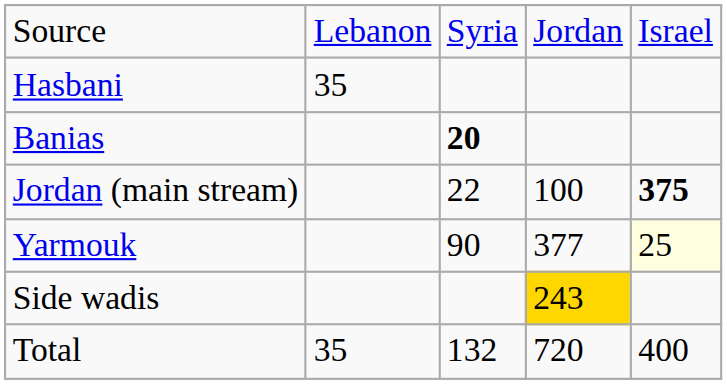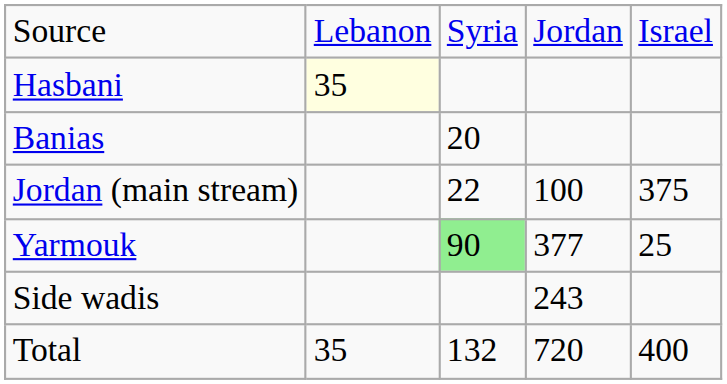(331, 84) no background -> (331, 84) lightyellow background
(464, 137) bold -> (464, 137) normal
(664, 191) bold -> (664, 191) normal
(464, 244) no background -> (464, 244) lightgreen background
(655, 244) lightyellow background -> (655, 244) no background
(558, 297) gold background -> (558, 297) no background
